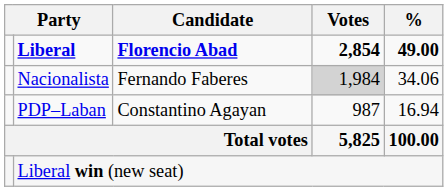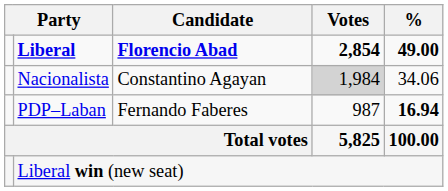(183, 80) Fernando Faberes -> (192, 80) Constantino Agayan
(192, 110) Constantino Agayan -> (183, 110) Fernando Faberes
(418, 110) normal -> (418, 110) bold
